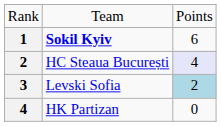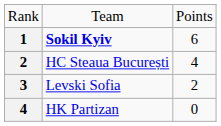(194, 62) lavender background -> (194, 62) no background
(194, 86) lightblue background -> (194, 86) no background
